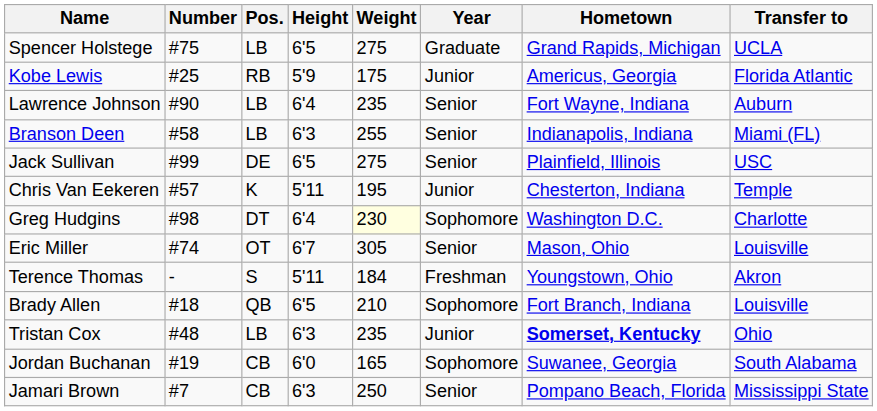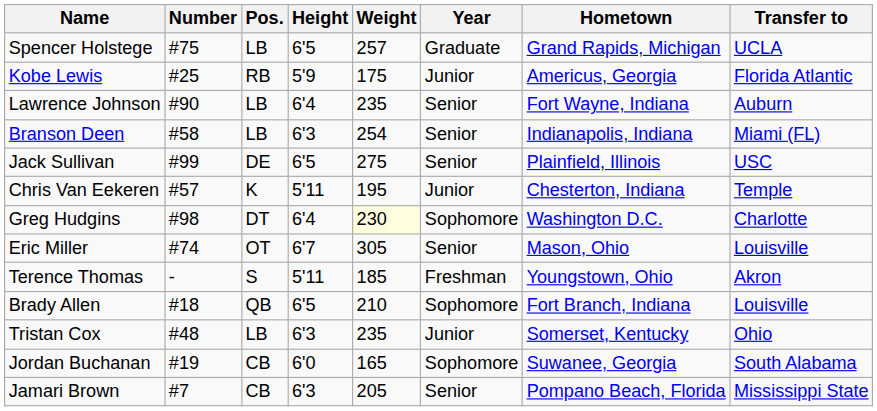(372, 47) 275 -> (372, 47) 257
(372, 133) 255 -> (372, 133) 254
(372, 276) 184 -> (372, 276) 185
(614, 334) bold -> (608, 334) normal
(372, 391) 250 -> (372, 391) 205
